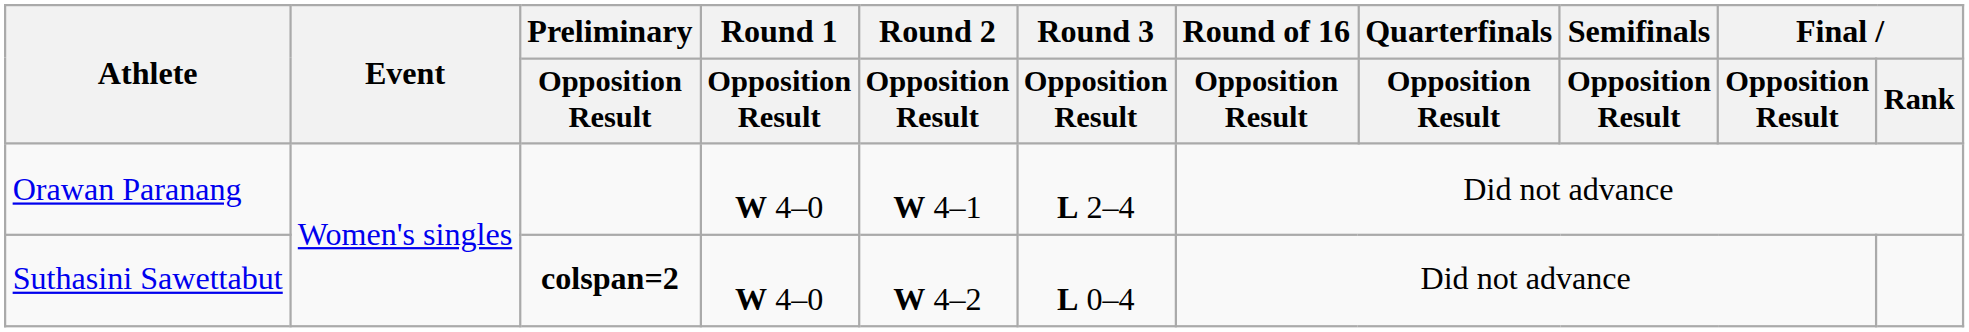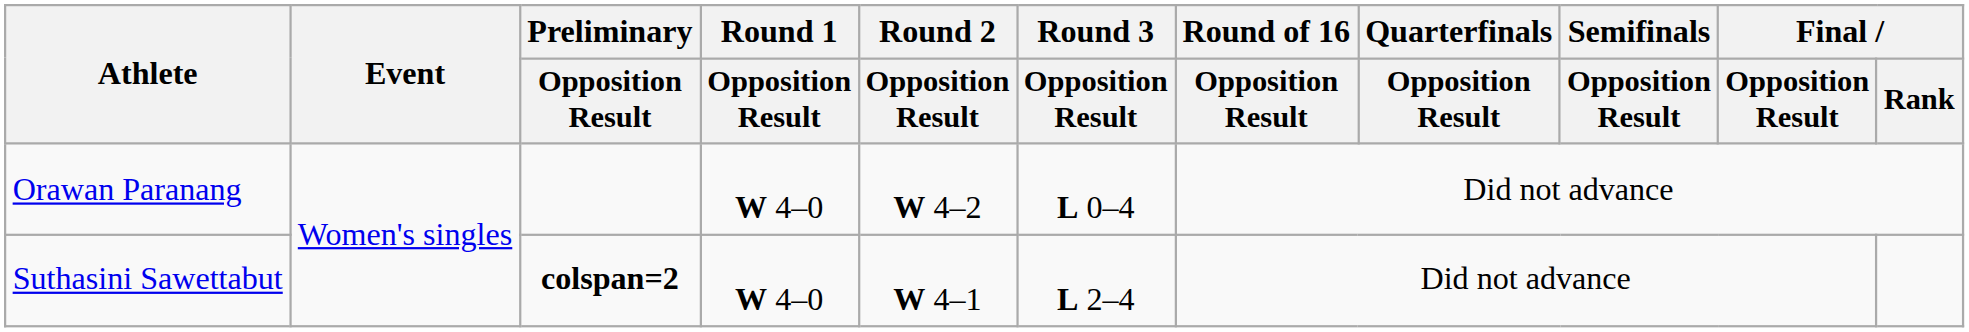(937, 208) W 4–1 -> (937, 208) W 4–2
(1096, 208) L 2–4 -> (1096, 208) L 0–4
(937, 298) W 4–2 -> (937, 298) W 4–1
(1096, 298) L 0–4 -> (1096, 298) L 2–4
